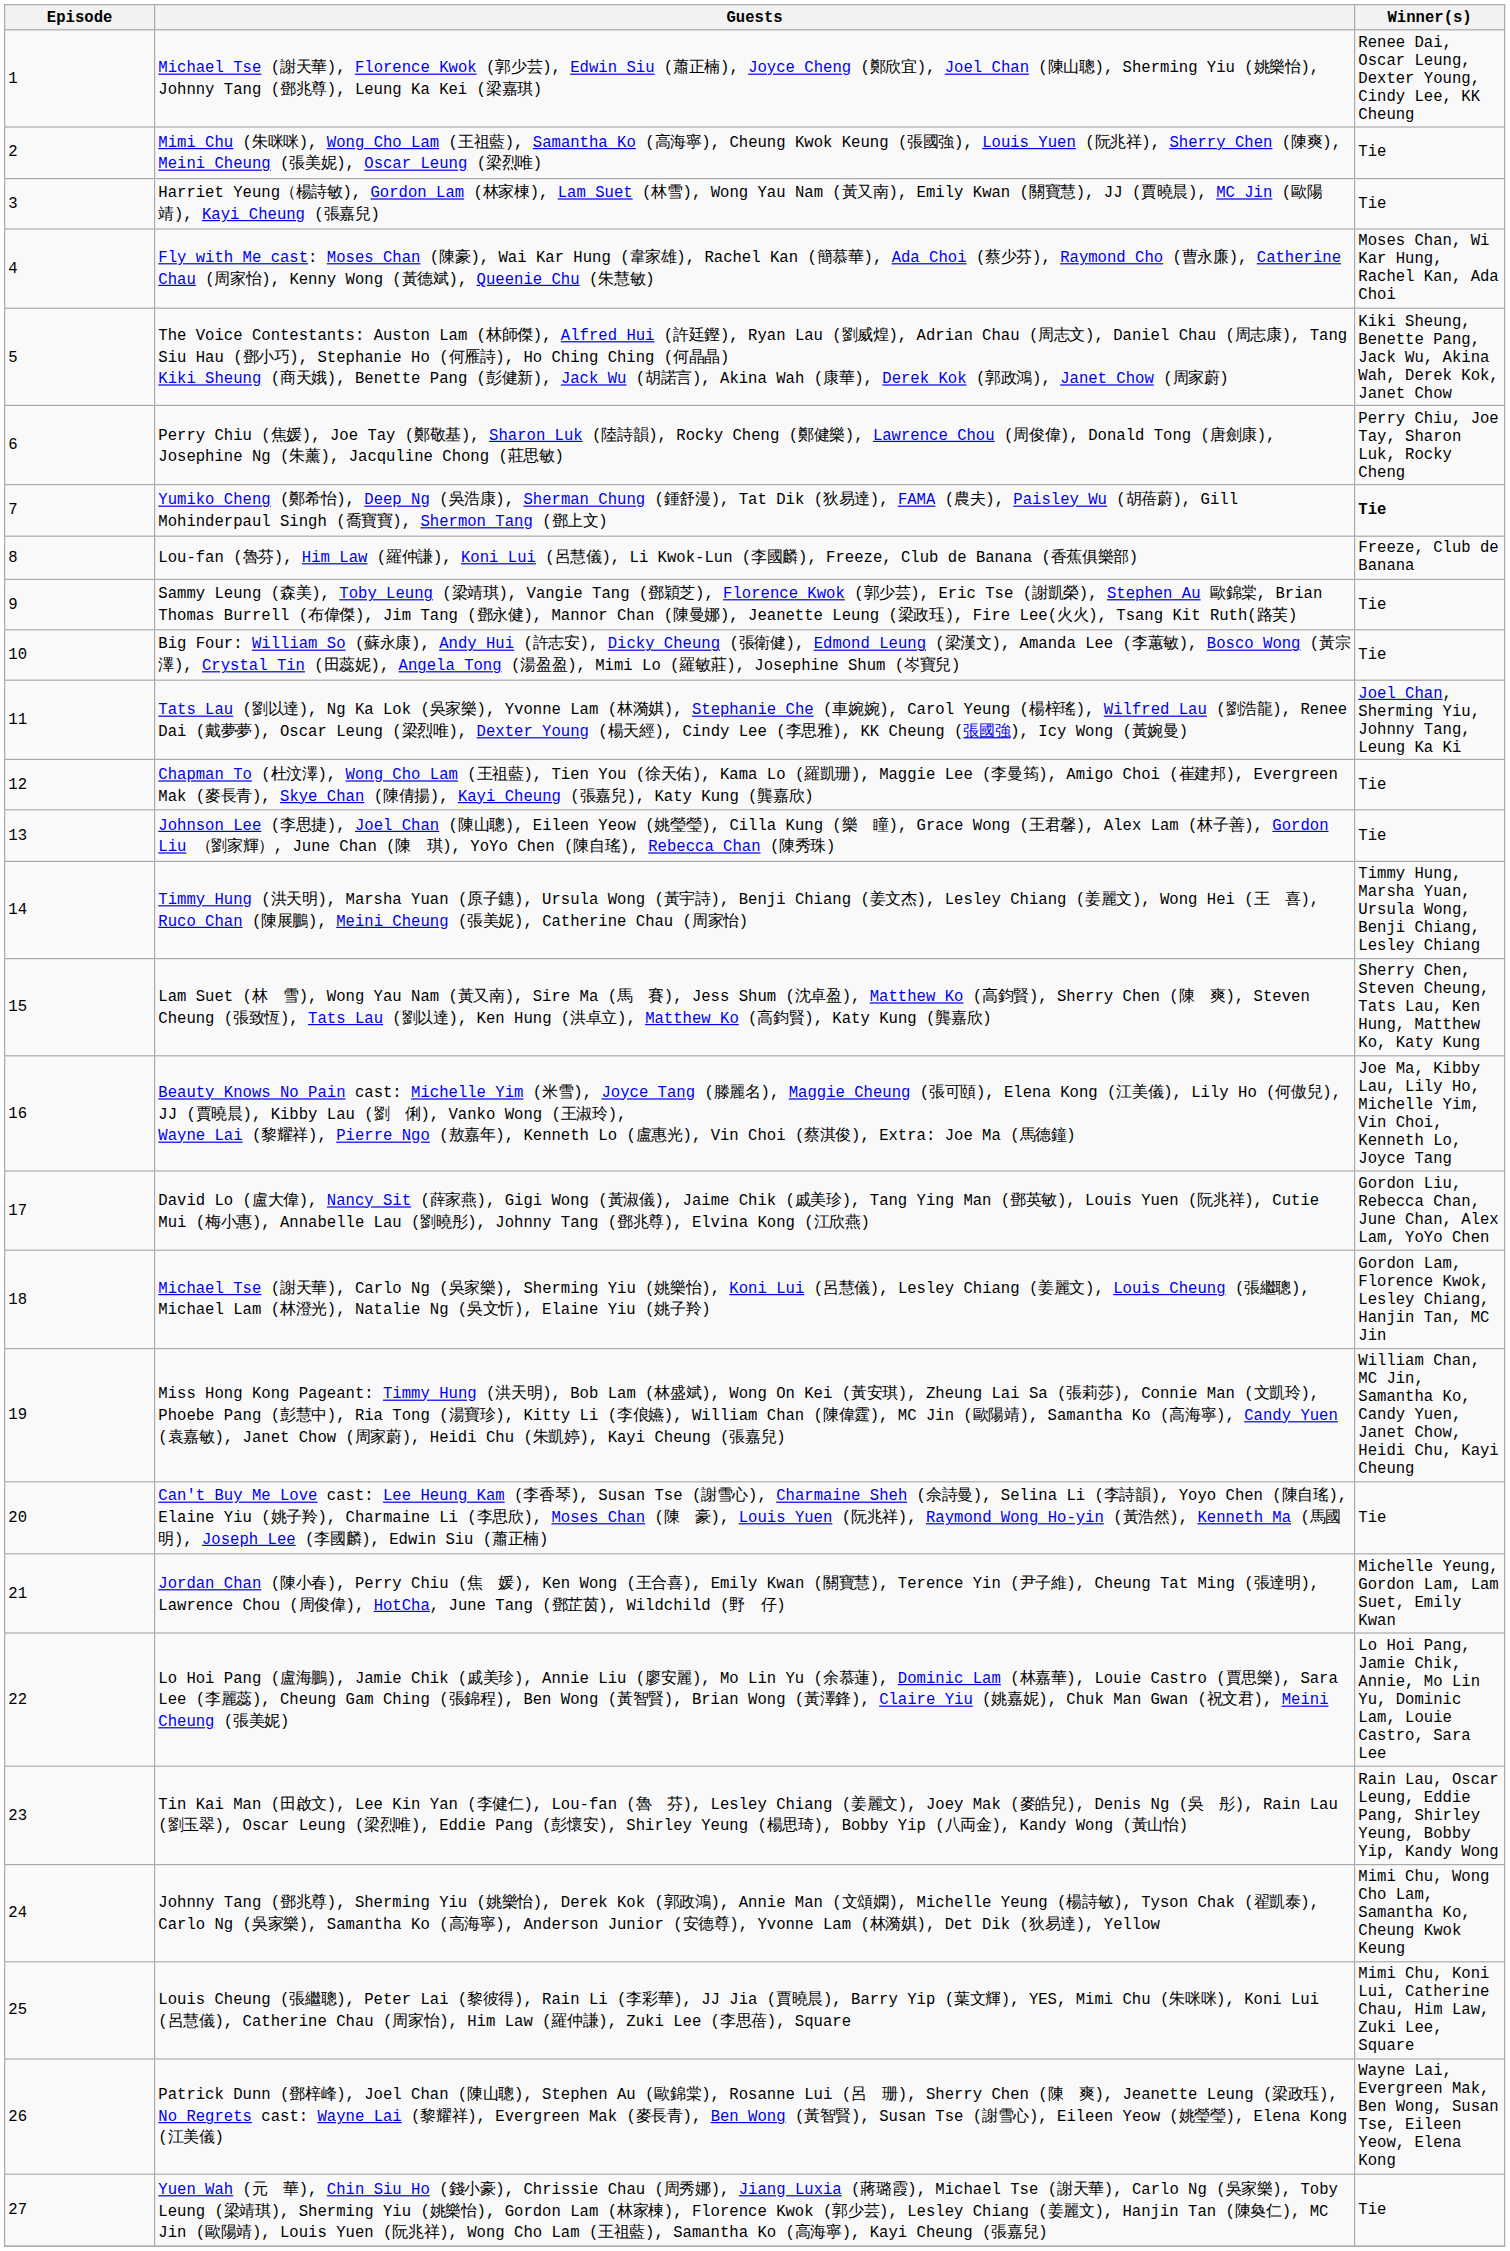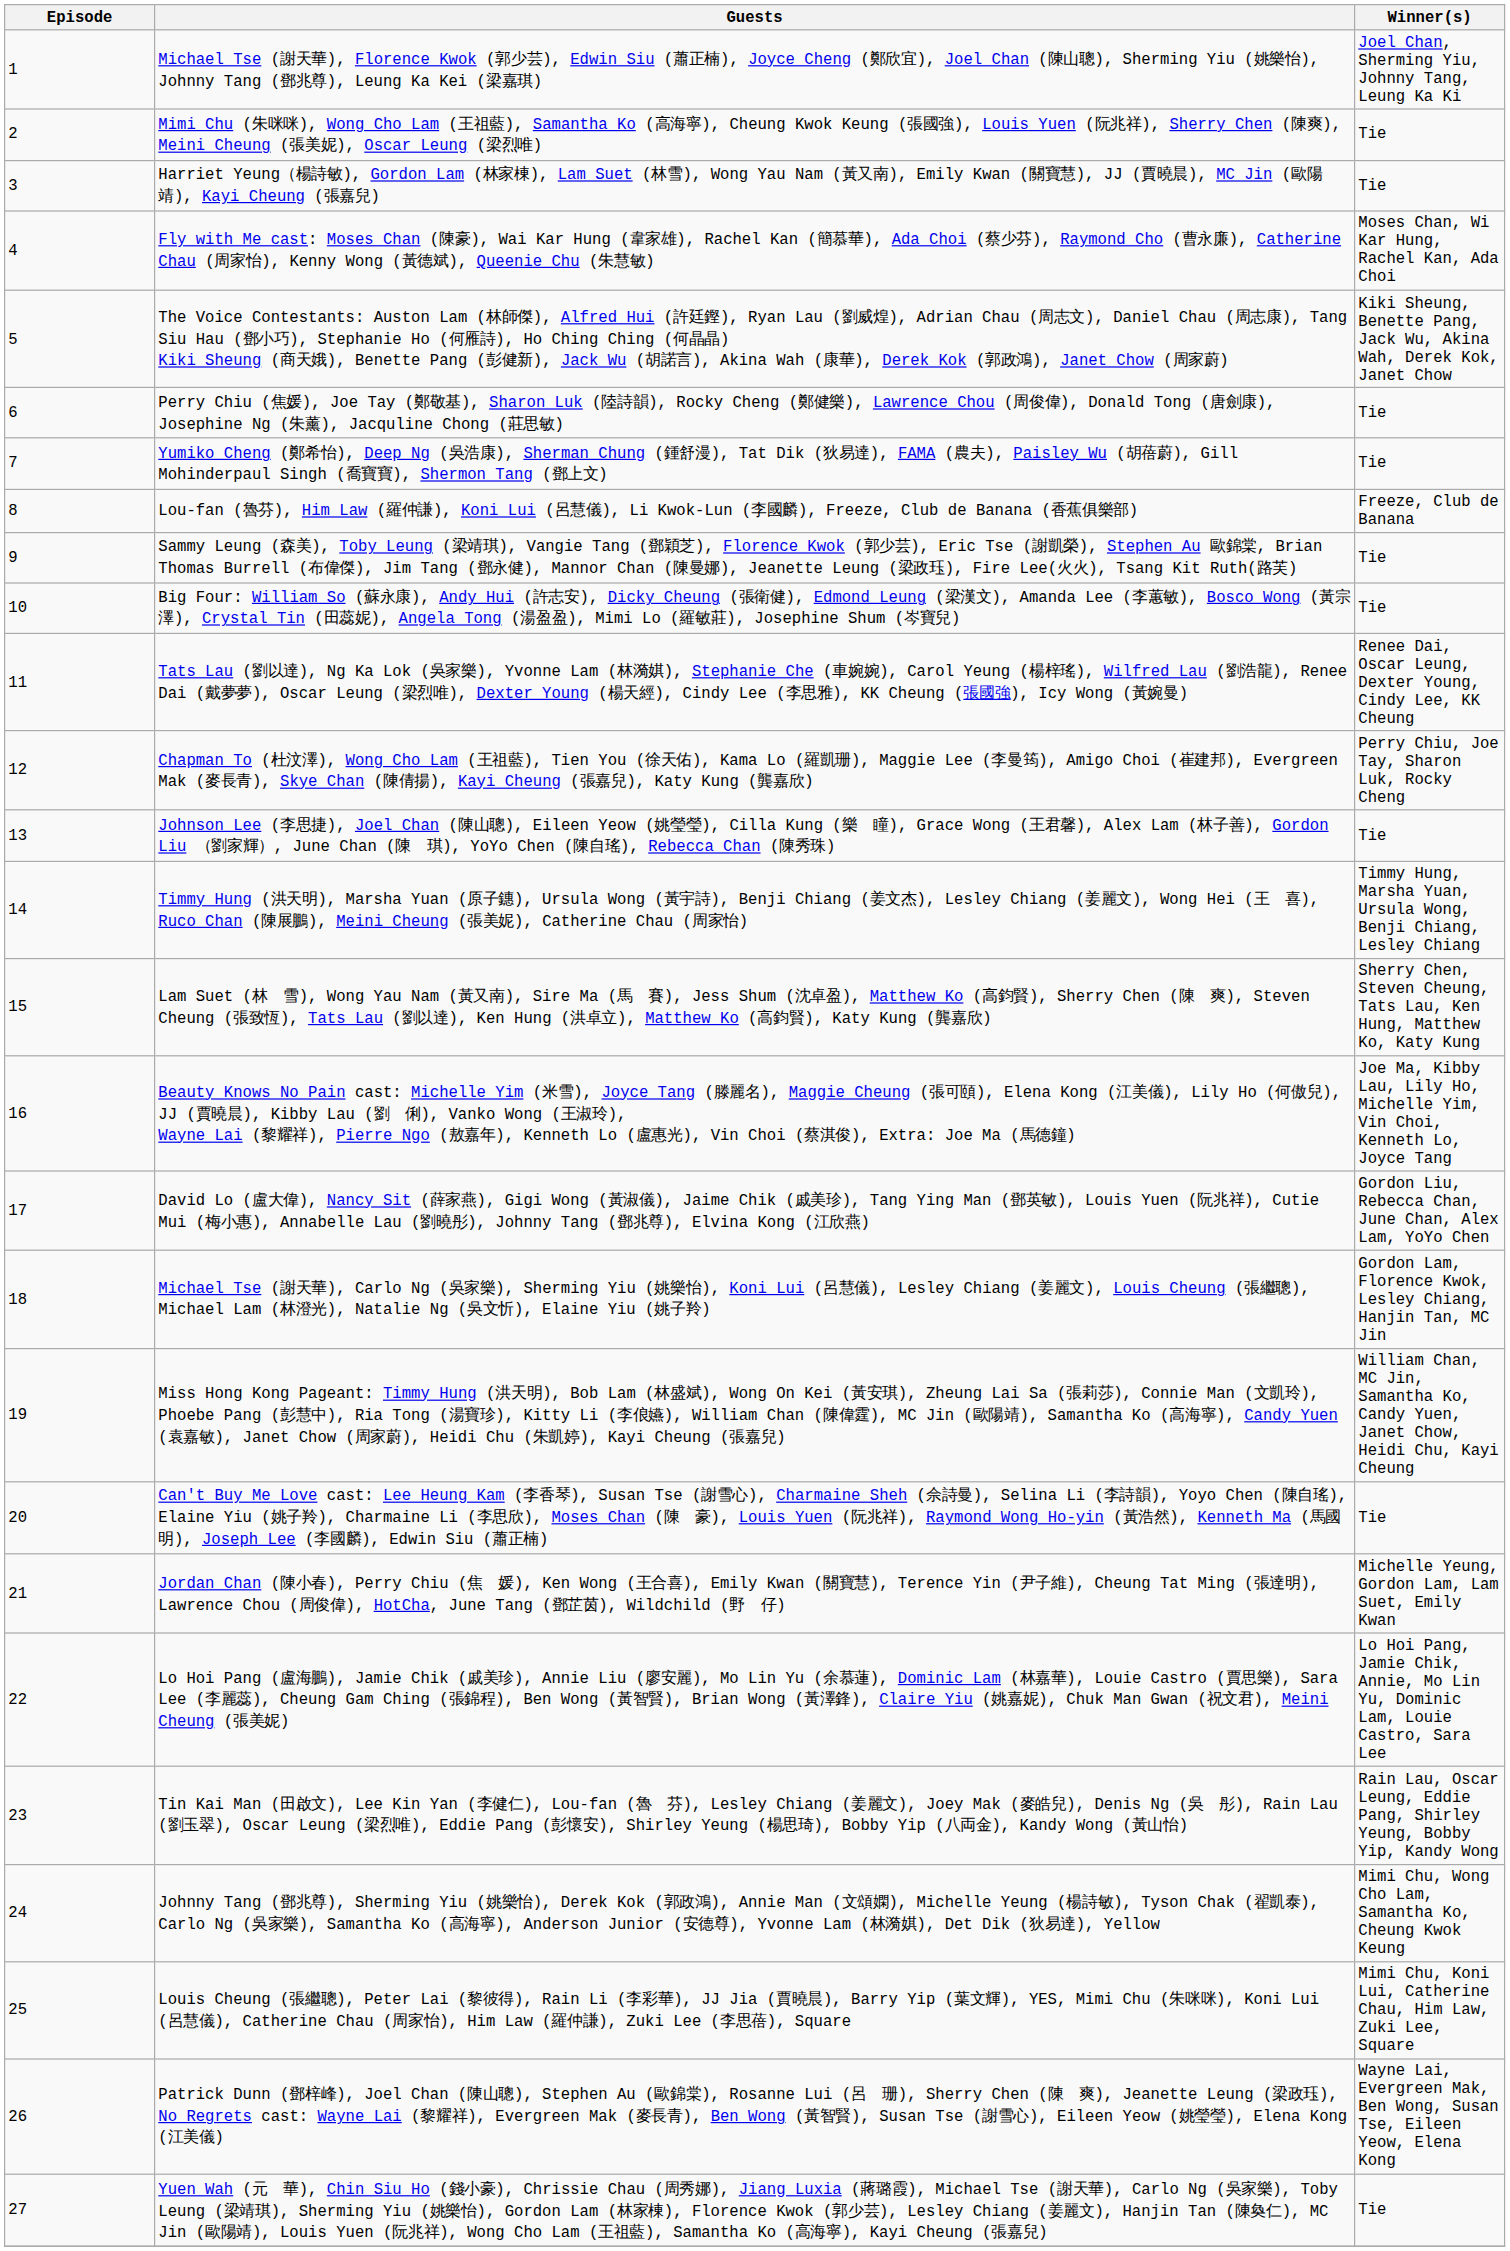(1419, 79) Renee Dai, Oscar Leung, Dexter Young, Cindy Lee, KK Cheung -> (1419, 70) Joel Chan, Sherming Yiu, Johnny Tang, Leung Ka Ki
(1429, 445) Perry Chiu, Joe Tay, Sharon Luk, Rocky Cheng -> (1372, 413) Tie
(1372, 510) bold -> (1372, 463) normal
(1419, 720) Joel Chan, Sherming Yiu, Johnny Tang, Leung Ka Ki -> (1419, 682) Renee Dai, Oscar Leung, Dexter Young, Cindy Lee, KK Cheung
(1372, 785) Tie -> (1429, 771) Perry Chiu, Joe Tay, Sharon Luk, Rocky Cheng
